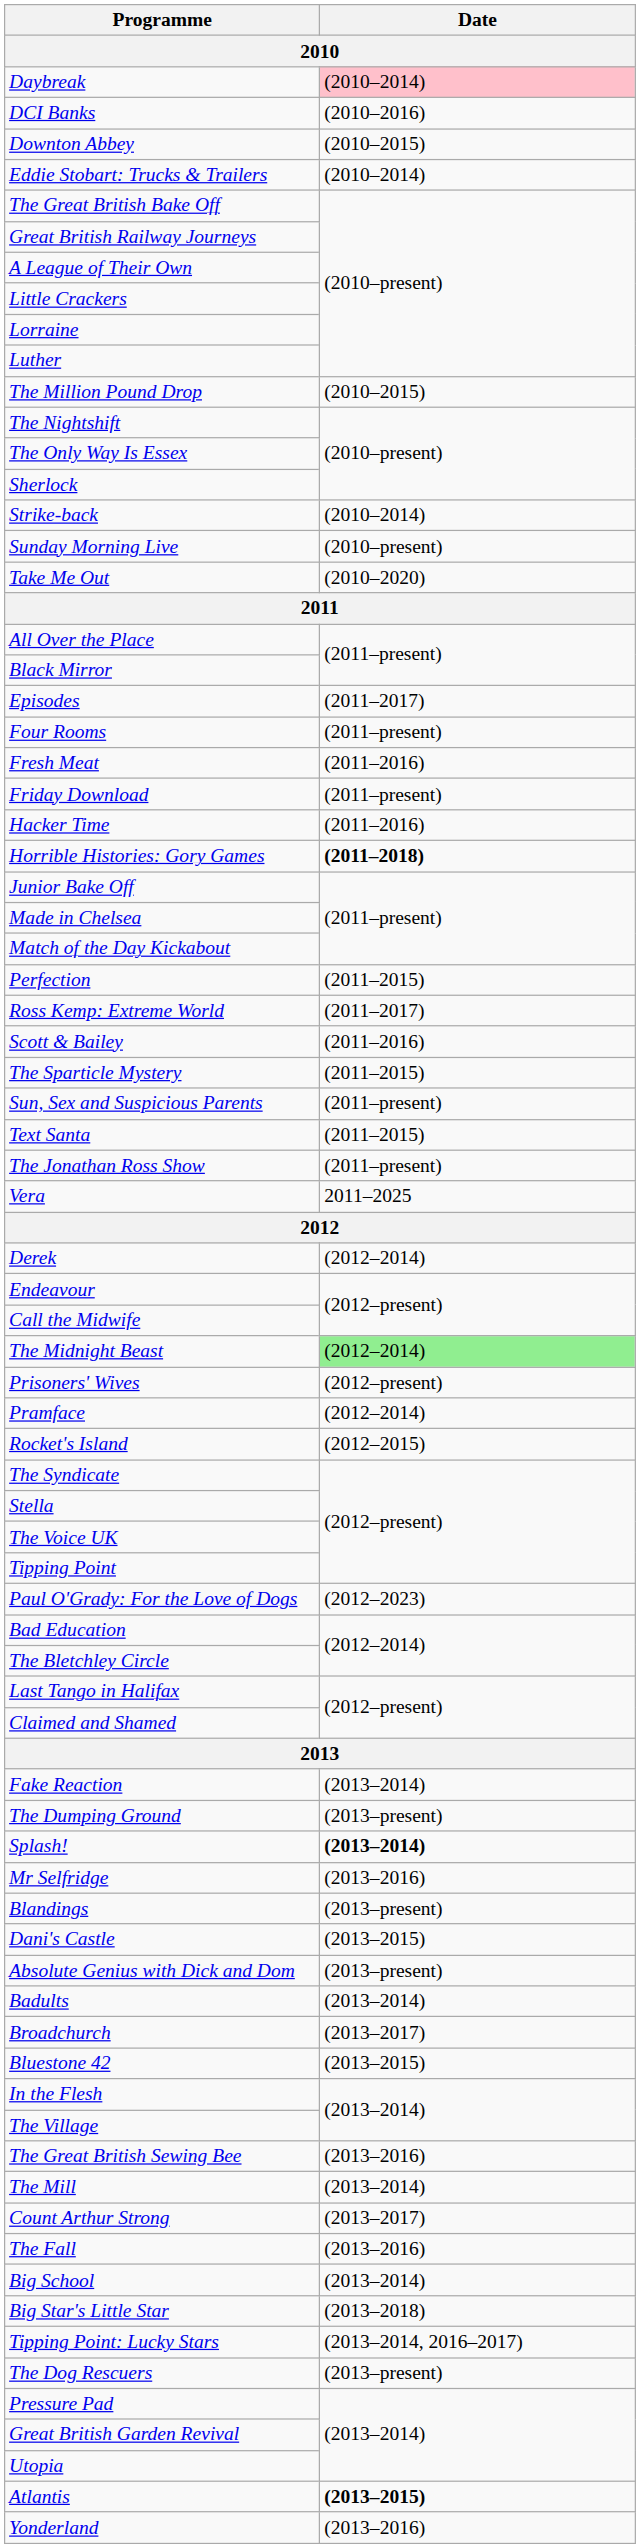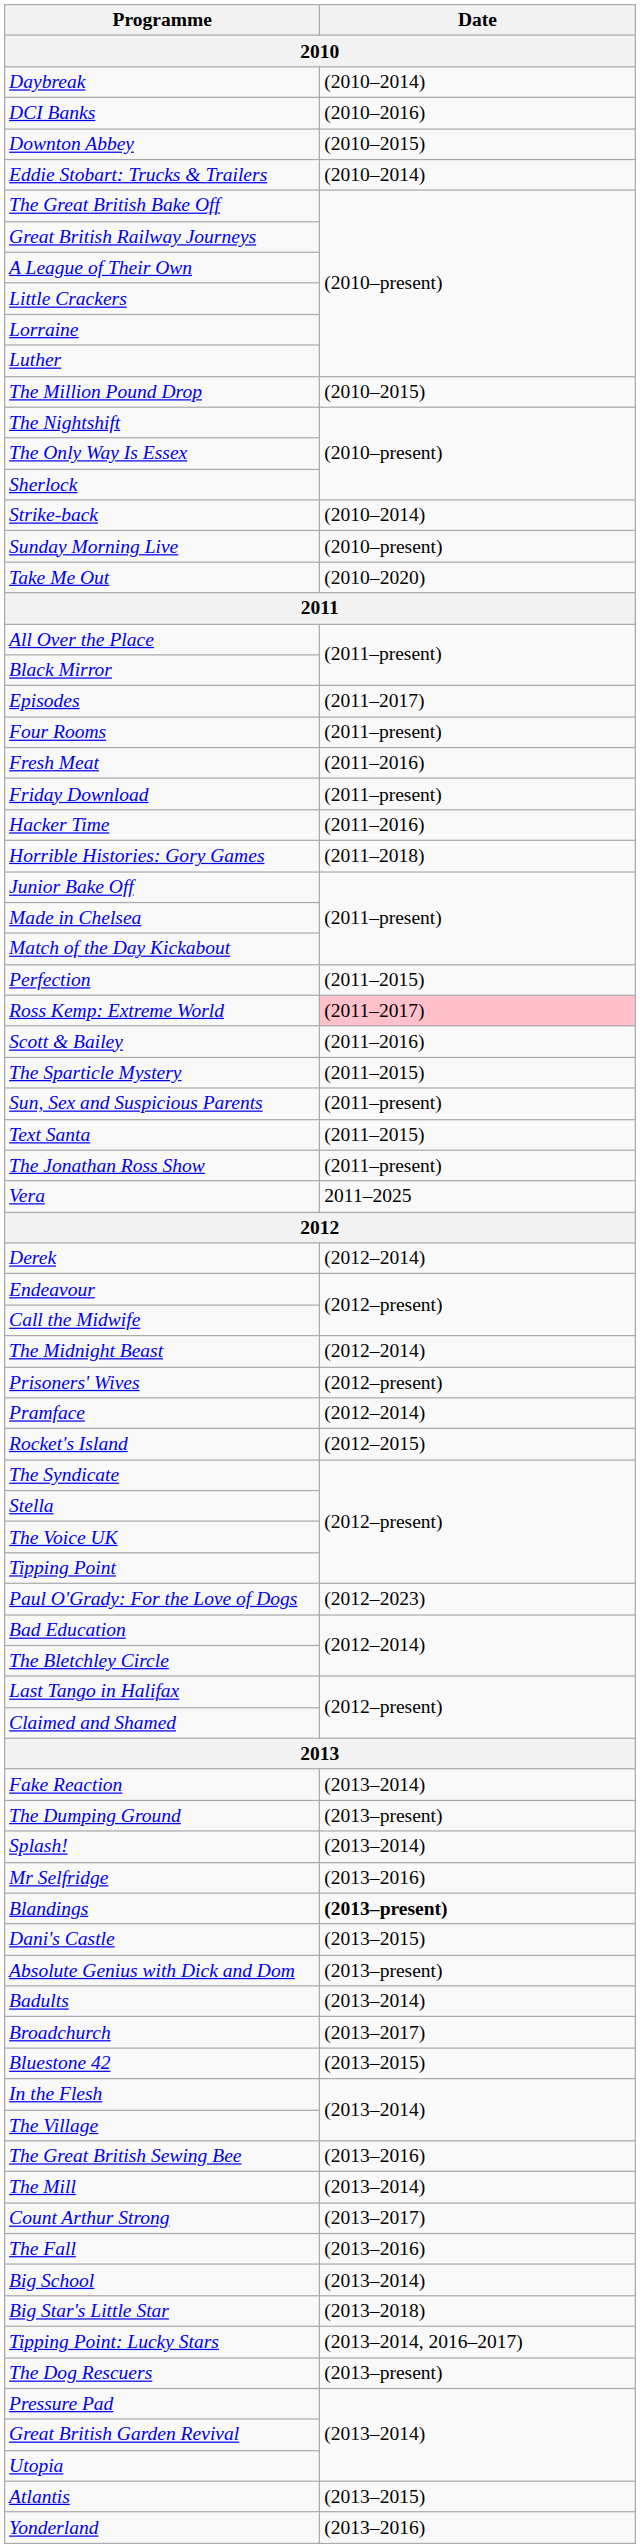(375, 81) pink background -> (375, 81) no background
(374, 855) bold -> (374, 855) normal
(374, 1010) no background -> (374, 1010) pink background
(375, 1351) lightgreen background -> (375, 1351) no background
(375, 1846) bold -> (375, 1846) normal
(383, 1908) normal -> (386, 1908) bold
(375, 2496) bold -> (375, 2496) normal
